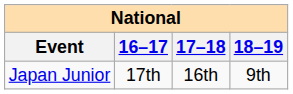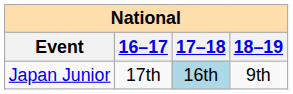(201, 74) no background -> (201, 74) lightblue background
